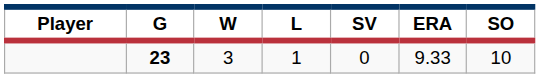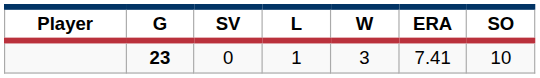columns swapped: (228, 23) <-> (364, 23)
(433, 57) 9.33 -> (433, 57) 7.41
